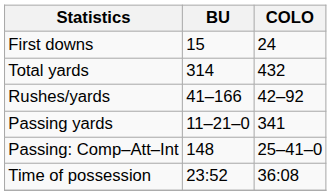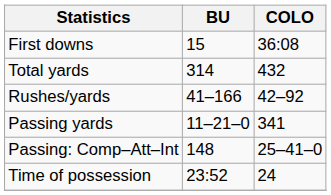(267, 44) 24 -> (278, 44) 36:08
(278, 176) 36:08 -> (267, 176) 24
